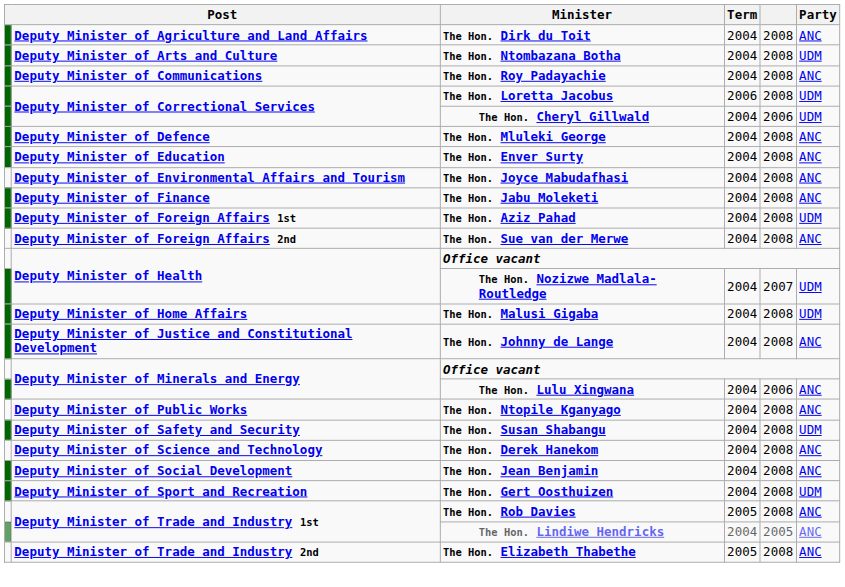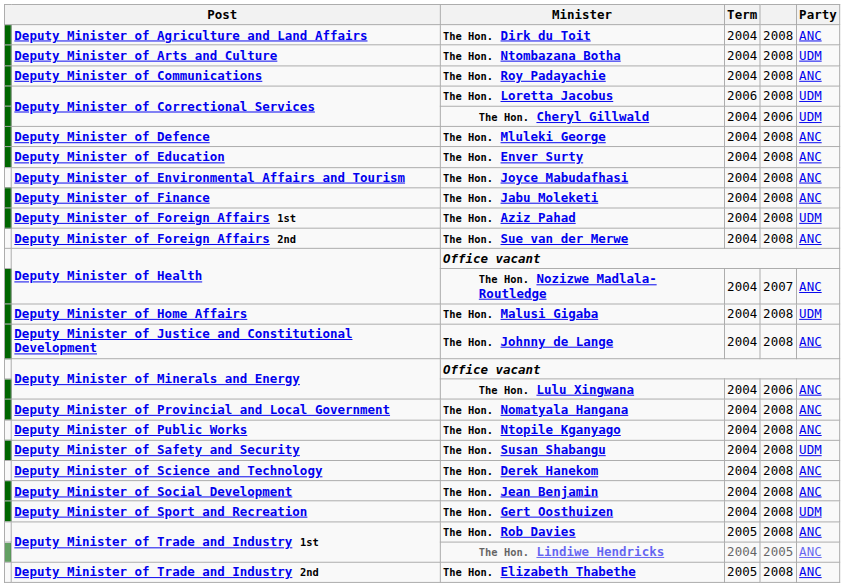(810, 286) UDM -> (810, 286) ANC
+ row: (202, 410)
